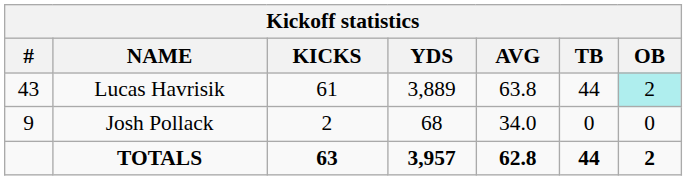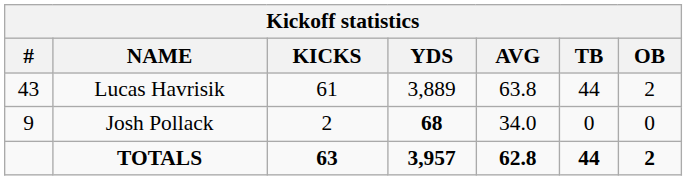(650, 89) paleturquoise background -> (650, 89) no background
(432, 123) normal -> (432, 123) bold
